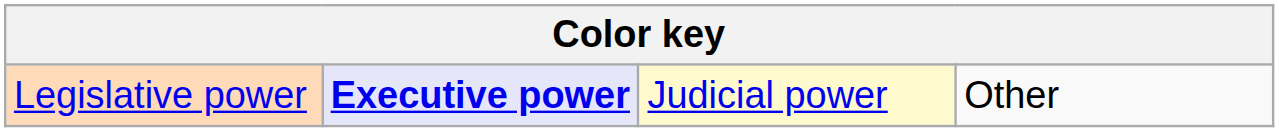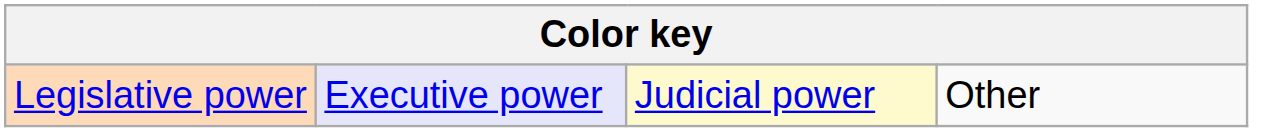(480, 94) bold -> (464, 94) normal
